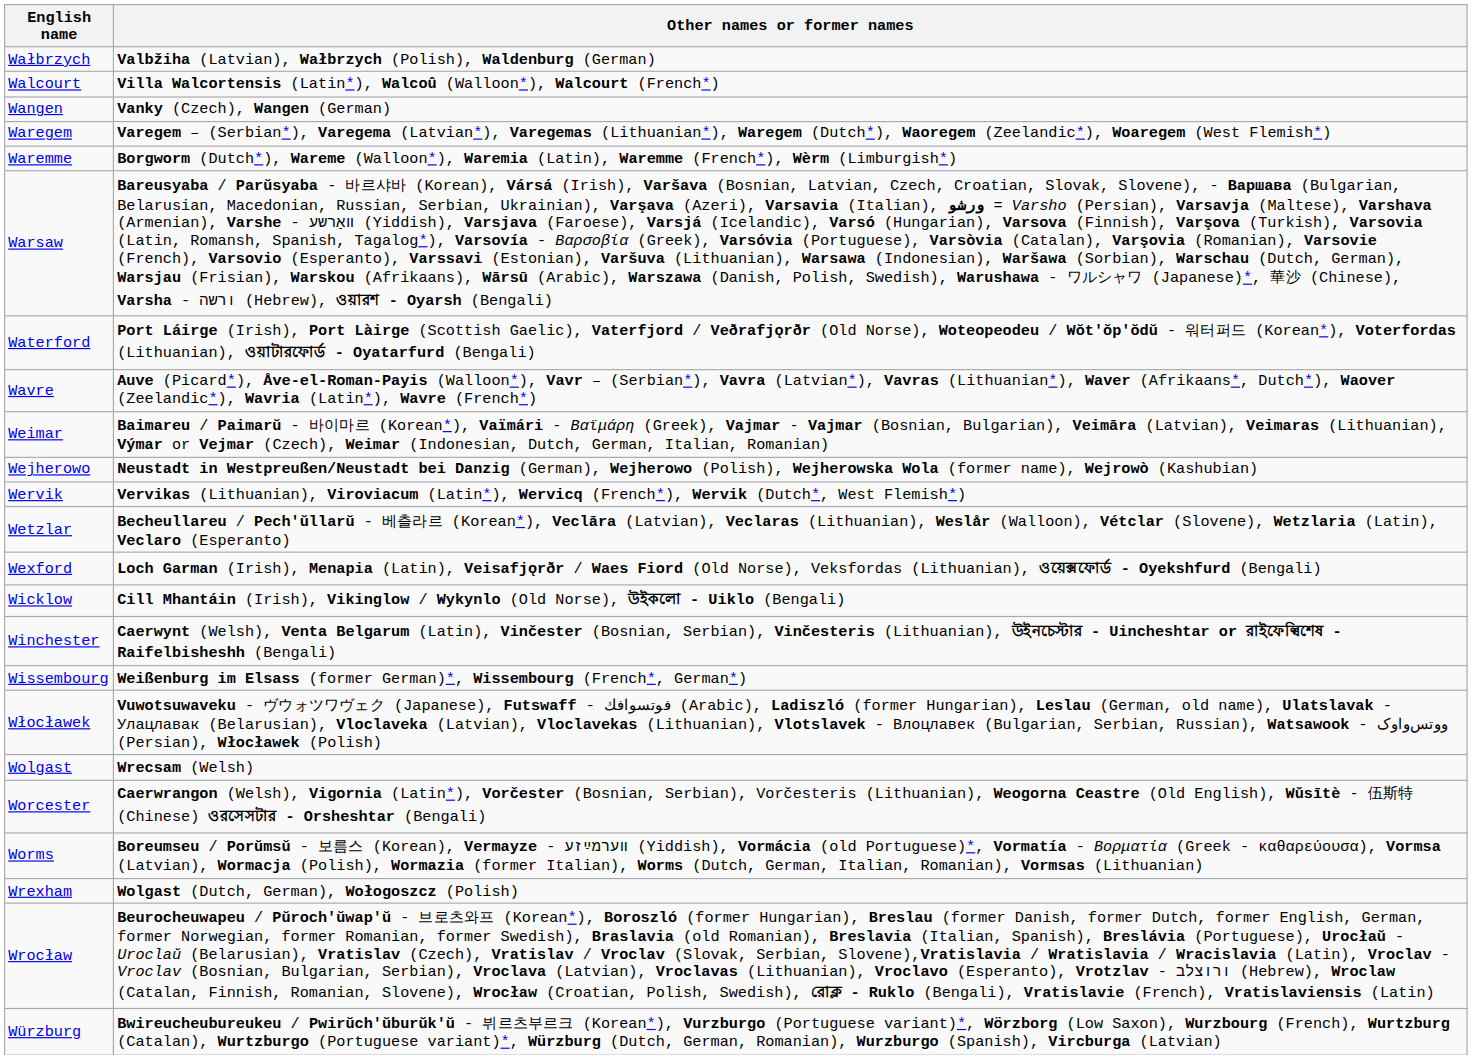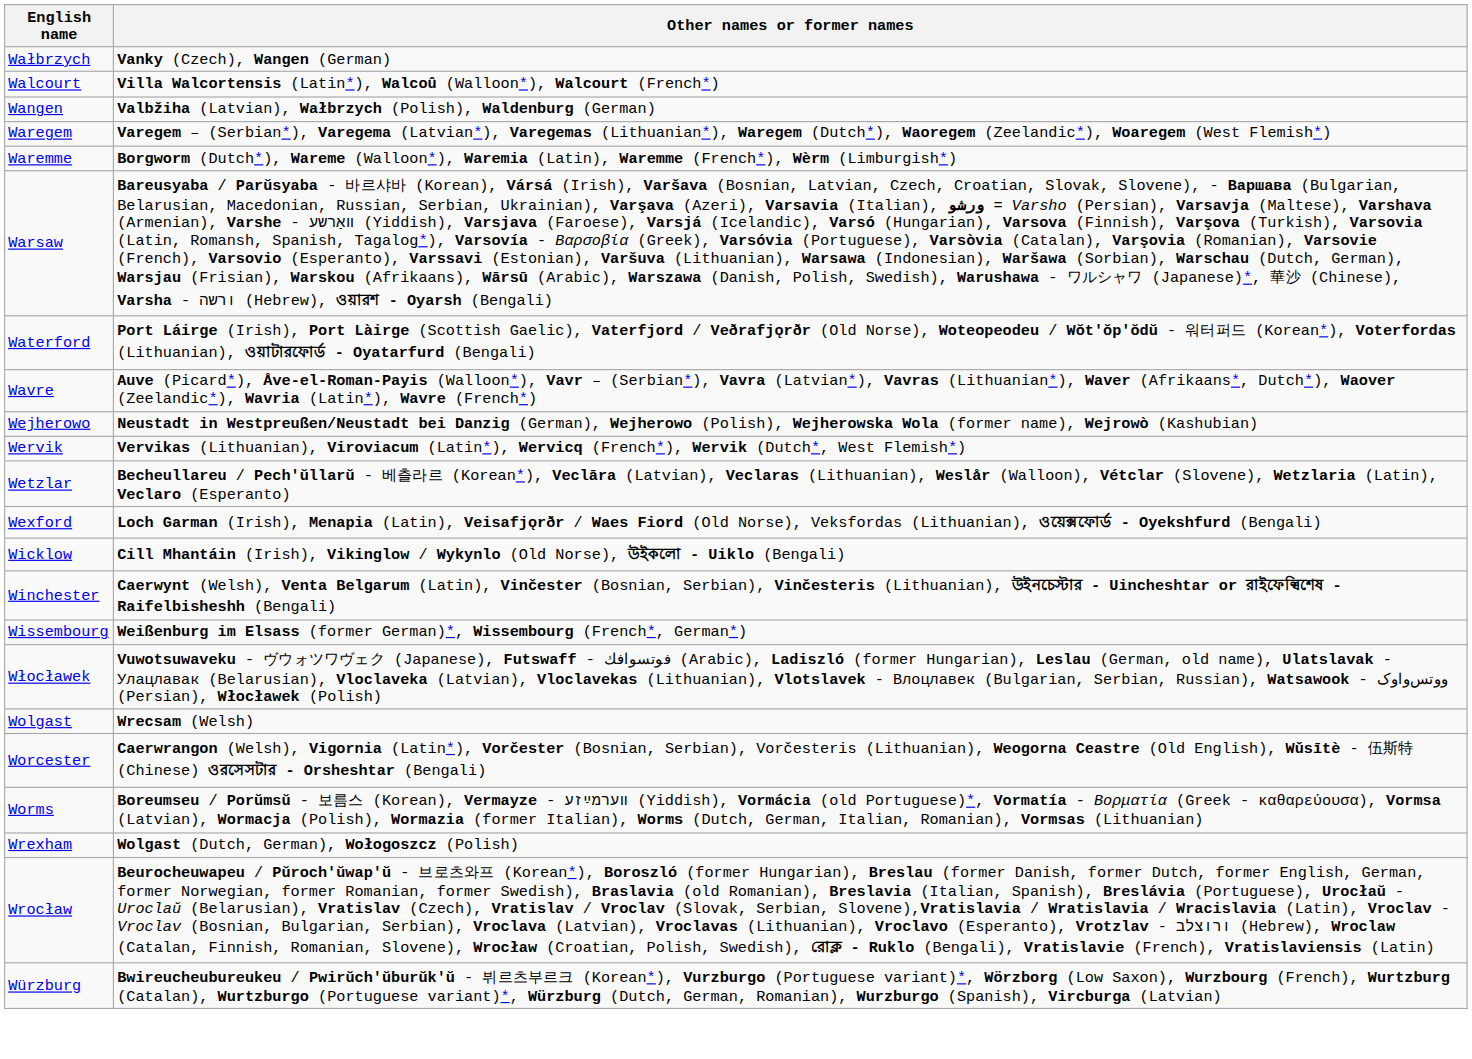(386, 59) Valbžiha (Latvian), Wałbrzych (Polish), Waldenburg (German) -> (254, 59) Vanky (Czech), Wangen (German)
(254, 109) Vanky (Czech), Wangen (German) -> (386, 109) Valbžiha (Latvian), Wałbrzych (Polish), Waldenburg (German)
- row: (36, 434)
